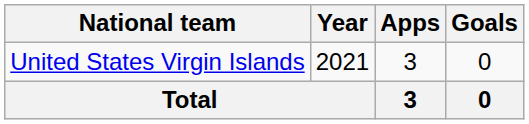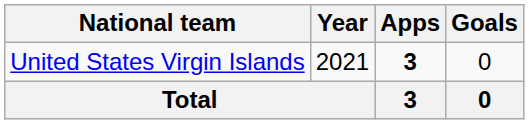(410, 61) normal -> (410, 61) bold
